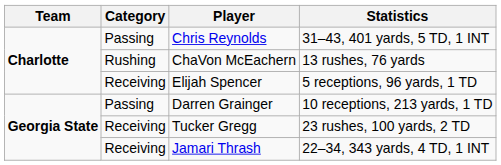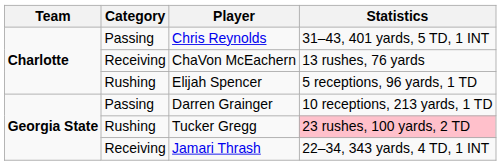(130, 60) Rushing -> (135, 60) Receiving
(135, 82) Receiving -> (130, 82) Rushing
(135, 126) Receiving -> (130, 126) Rushing
(386, 126) no background -> (386, 126) pink background
